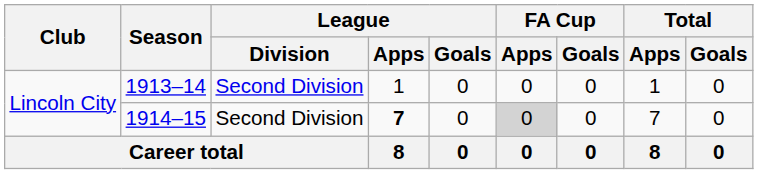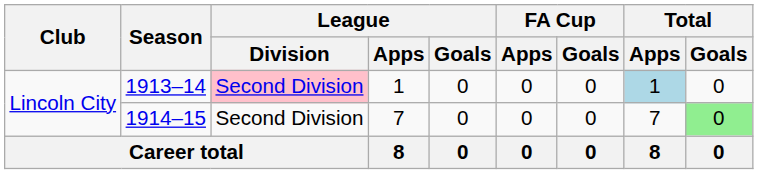(289, 86) no background -> (289, 86) pink background
(655, 86) no background -> (655, 86) lightblue background
(399, 119) bold -> (399, 119) normal
(527, 119) lightgrey background -> (527, 119) no background
(719, 119) no background -> (719, 119) lightgreen background
